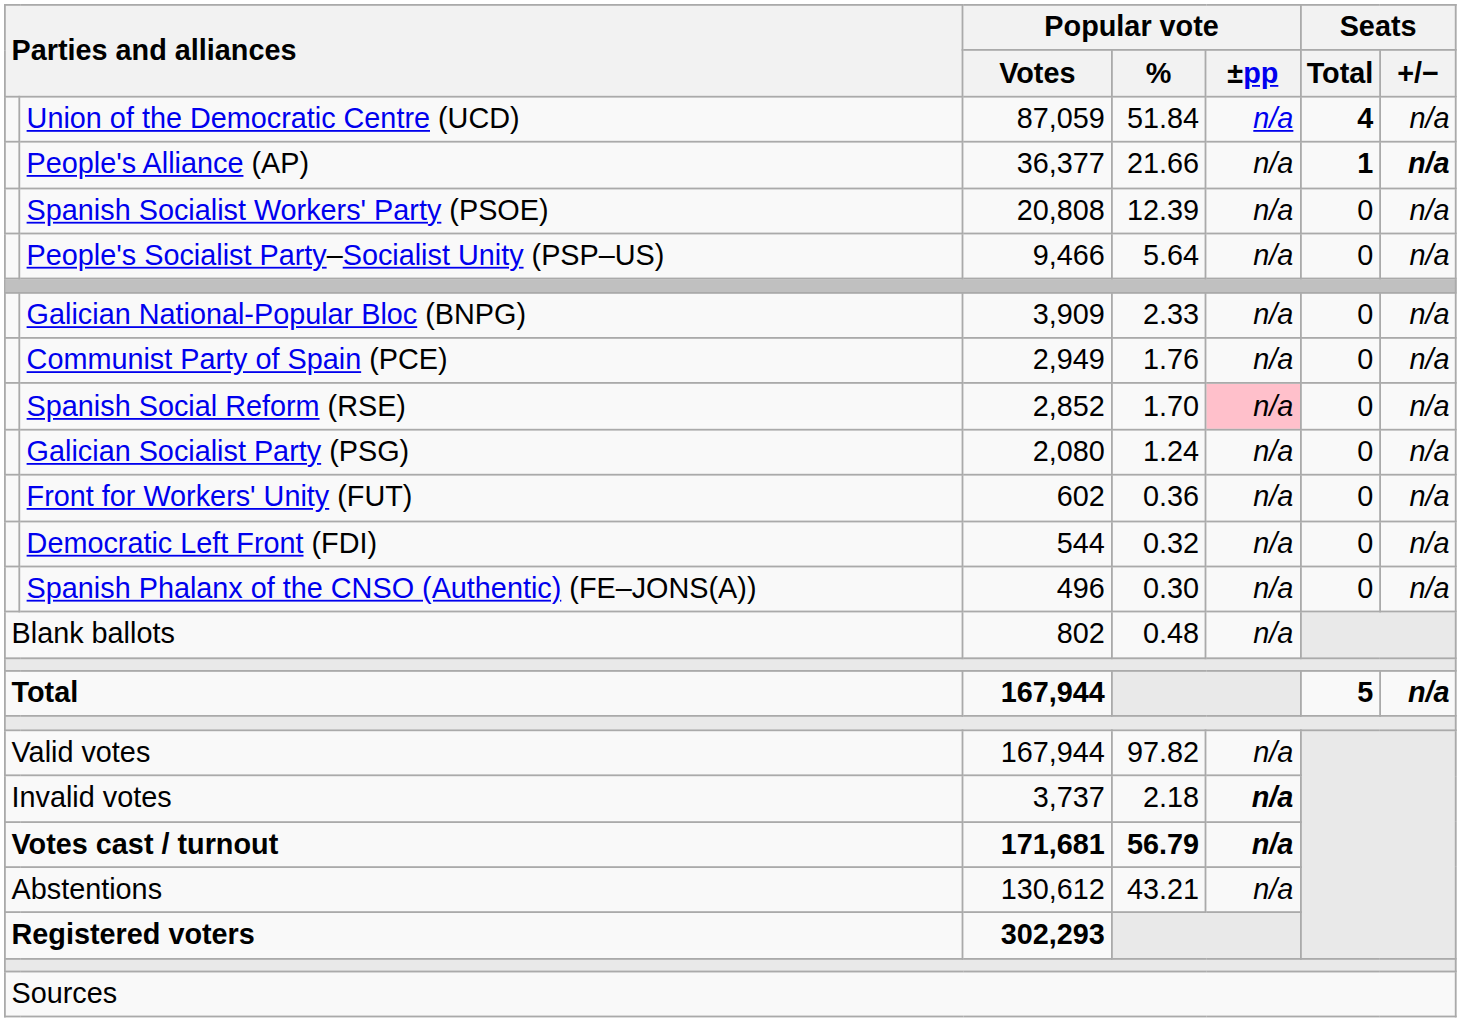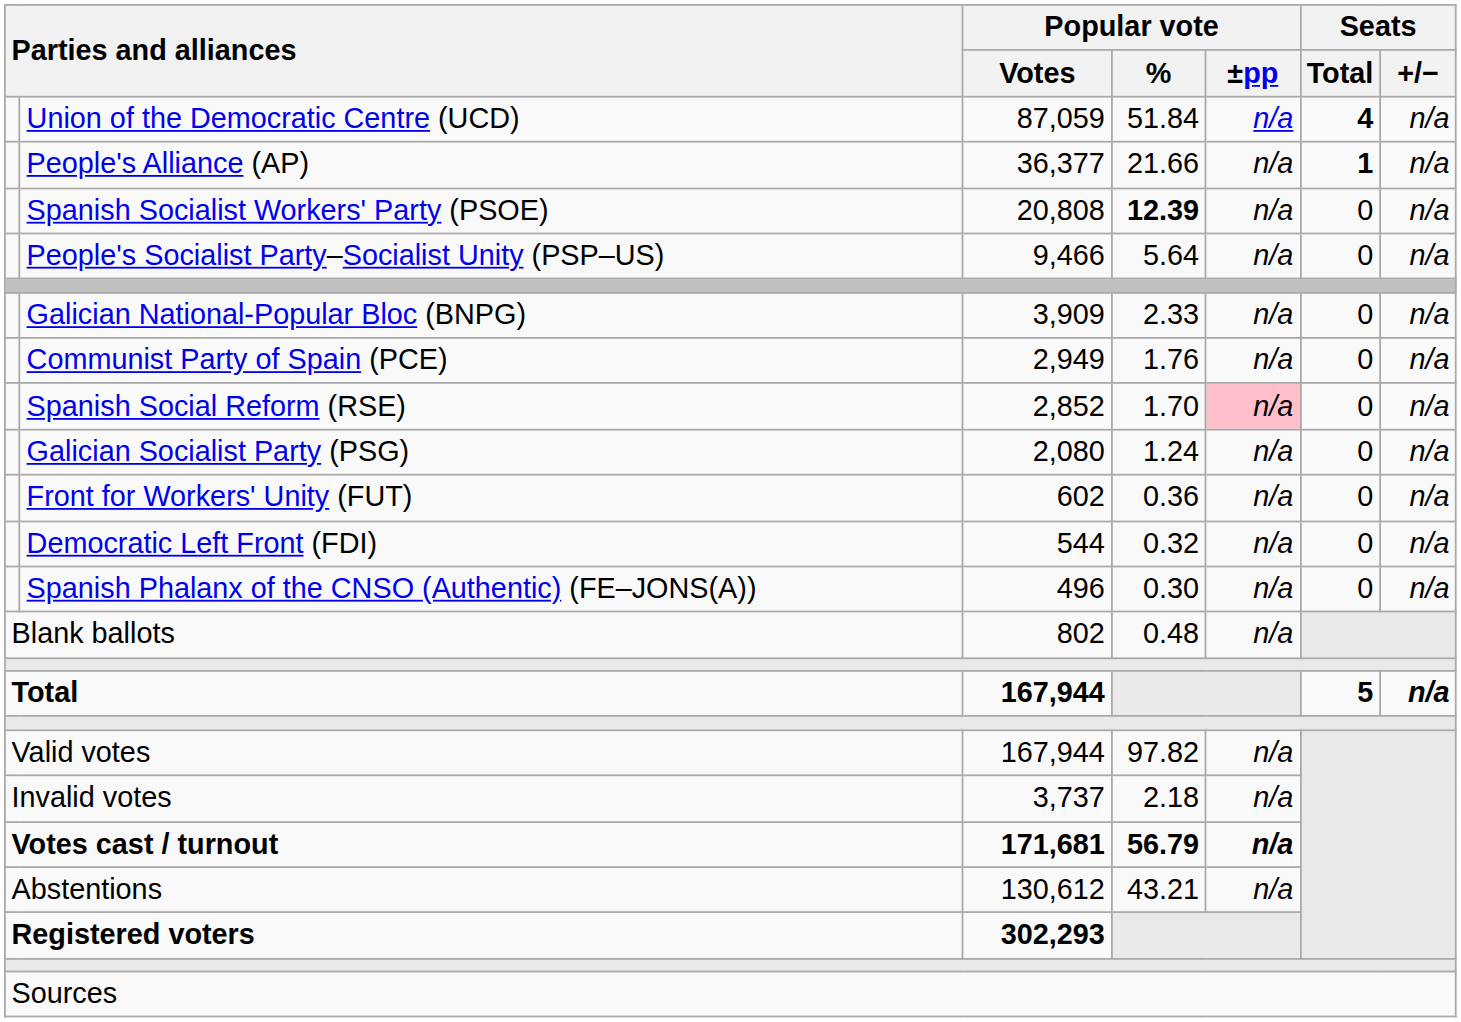(1429, 164) bold -> (1430, 164) normal
(1163, 210) normal -> (1163, 210) bold
(1273, 797) bold -> (1273, 797) normal
